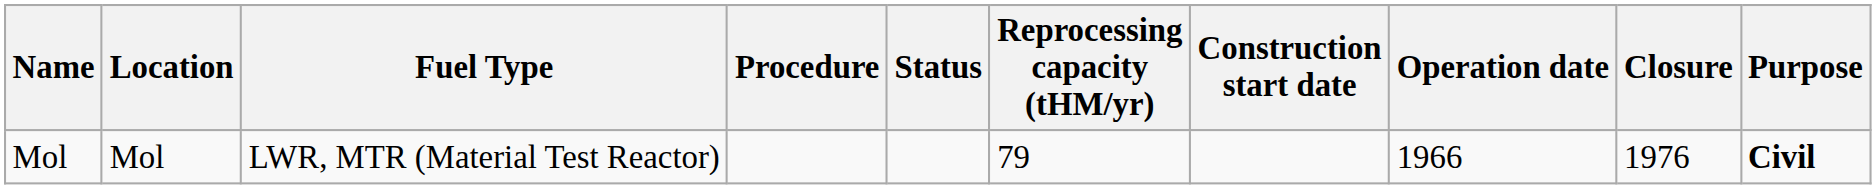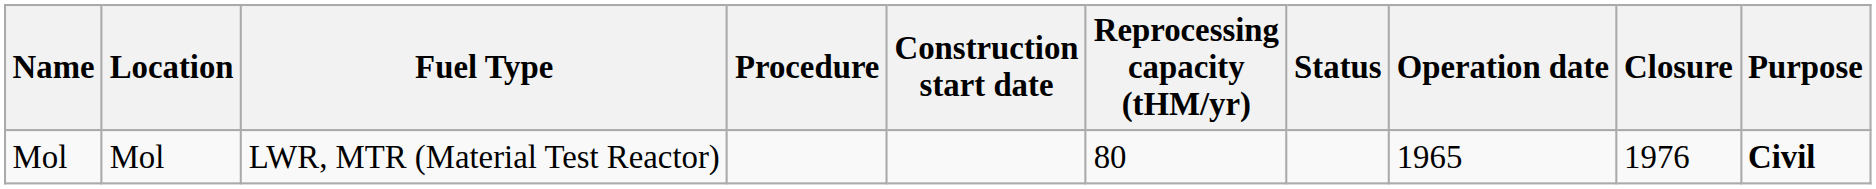columns swapped: (938, 67) <-> (1290, 67)
(1014, 156) 79 -> (1110, 156) 80
(1430, 156) 1966 -> (1430, 156) 1965
